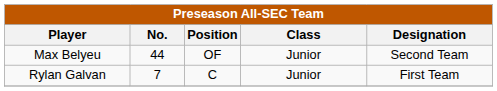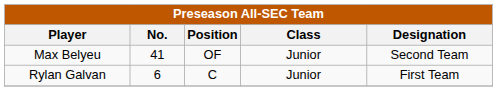(157, 55) 44 -> (157, 55) 41
(157, 75) 7 -> (157, 75) 6
